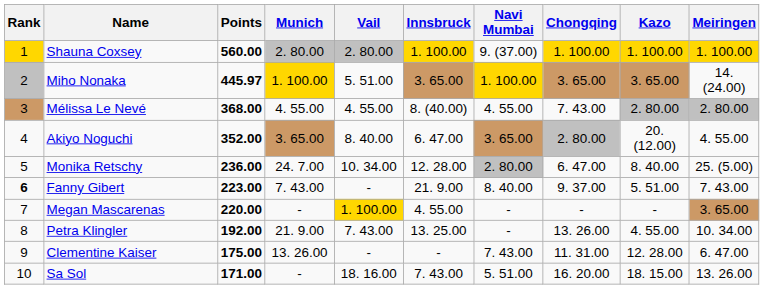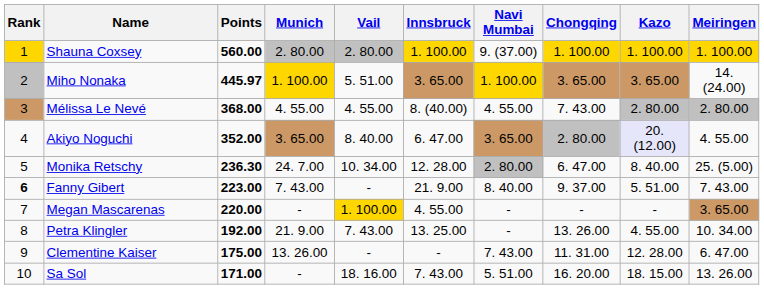(655, 138) no background -> (655, 138) lavender background
(241, 167) 236.00 -> (241, 167) 236.30
